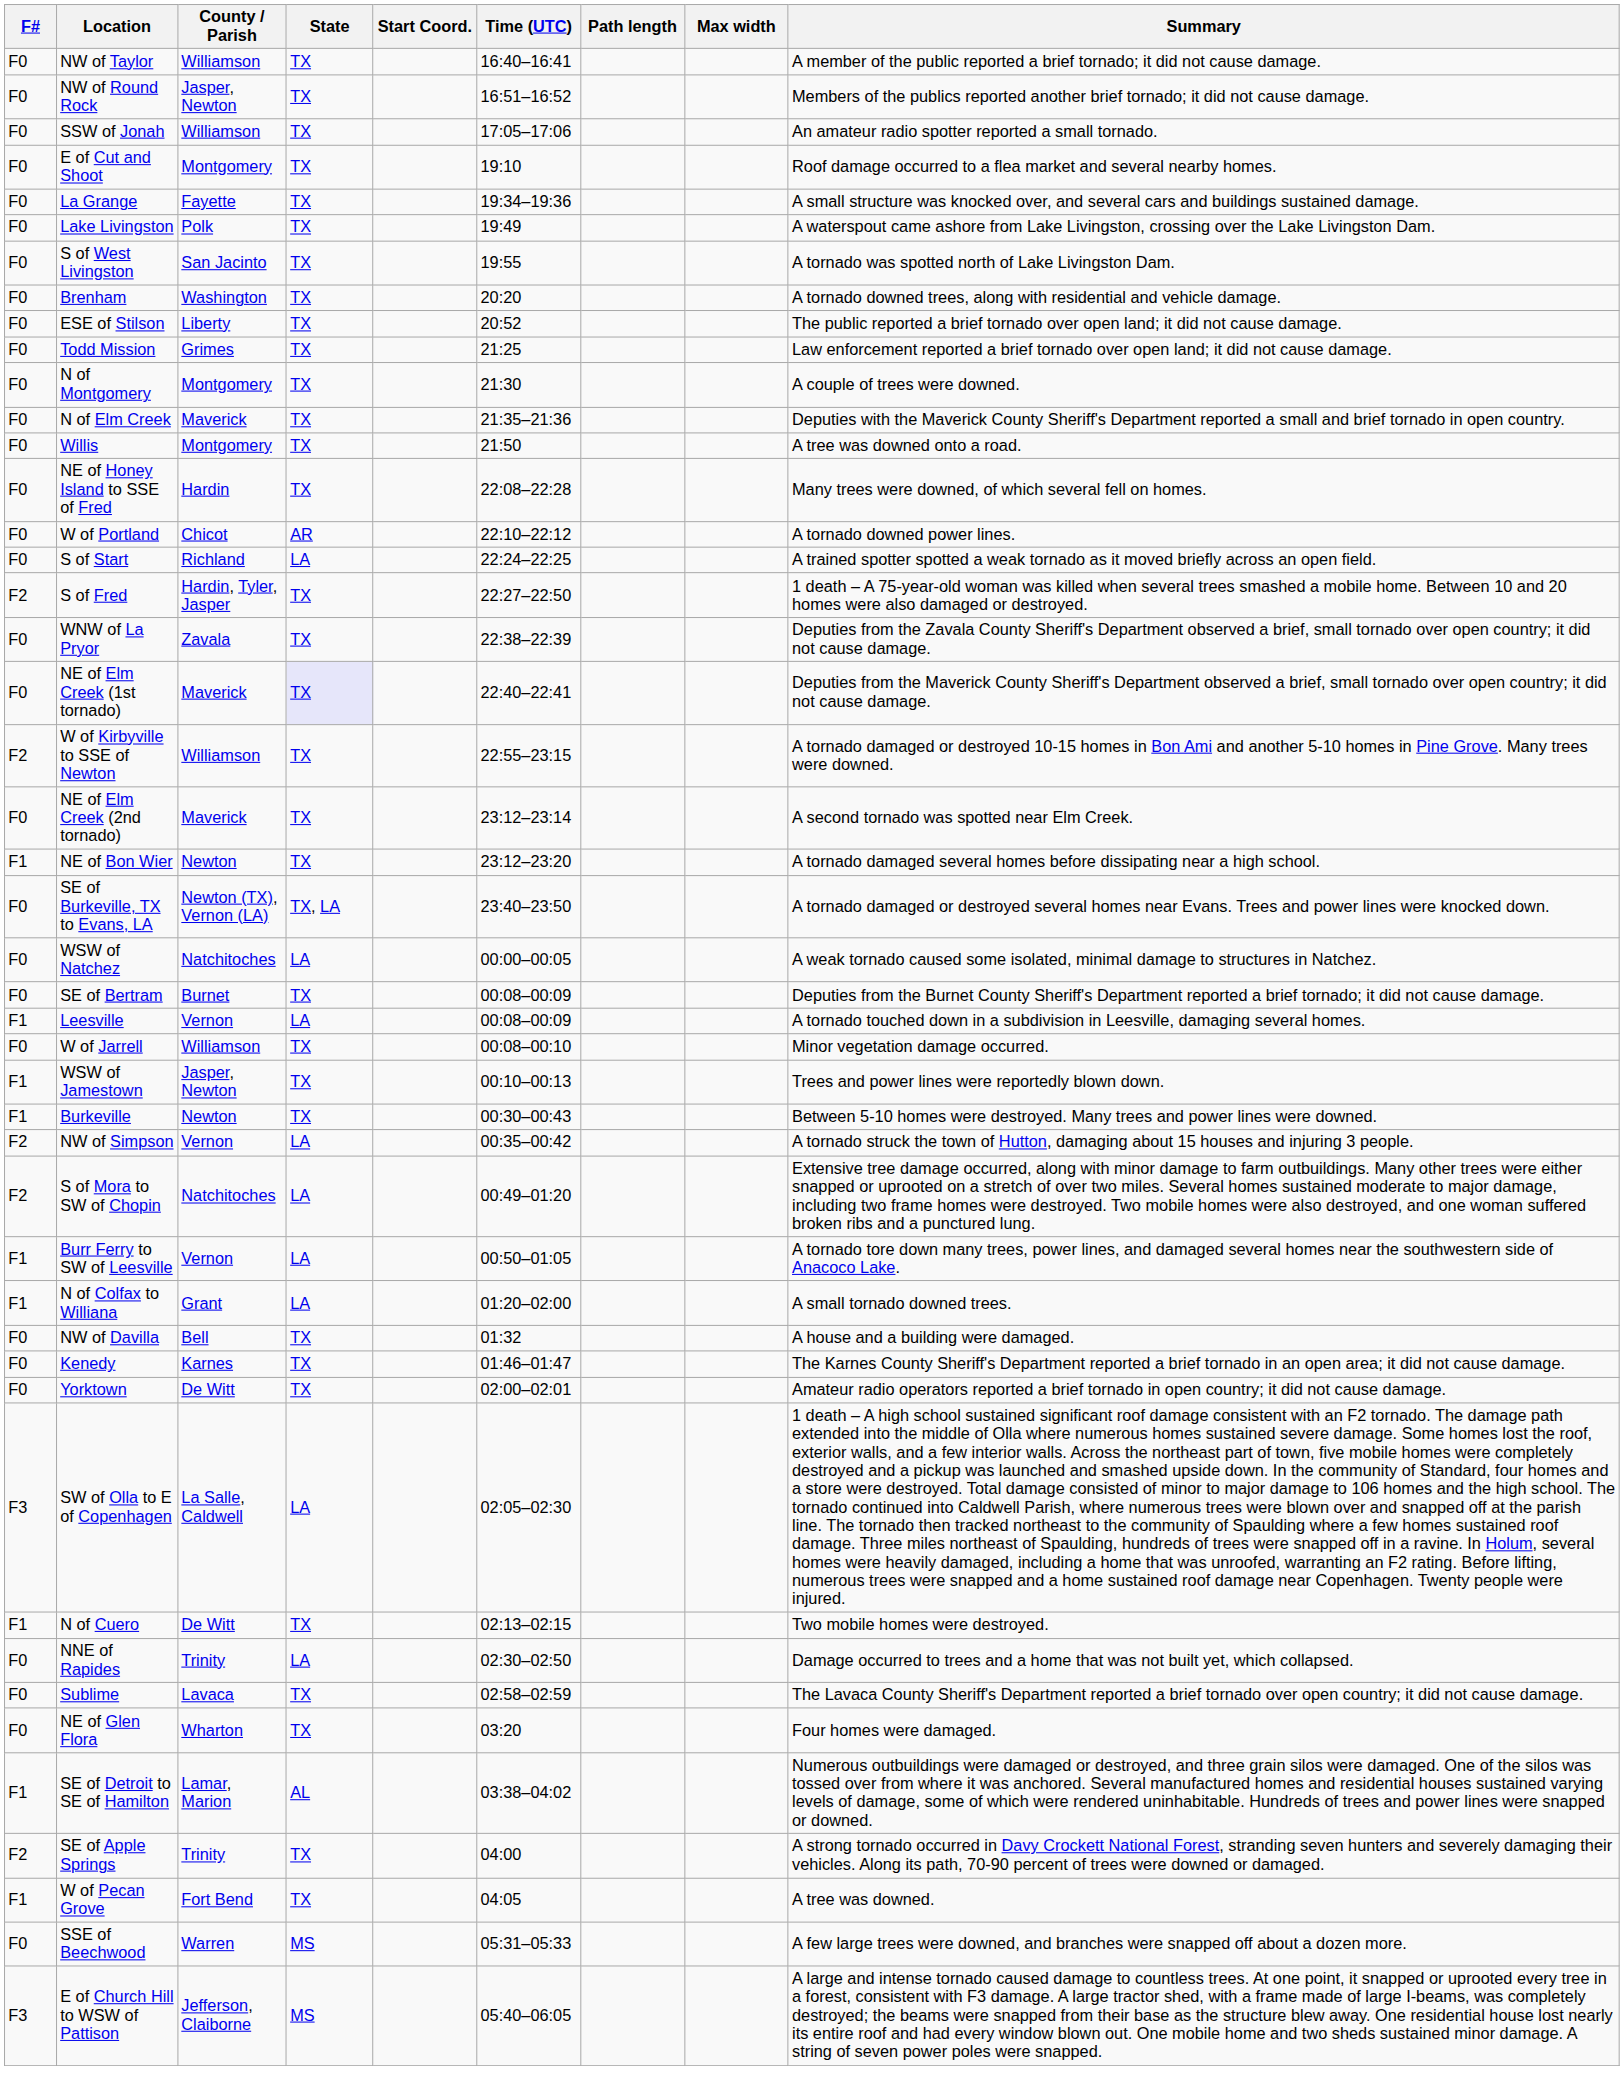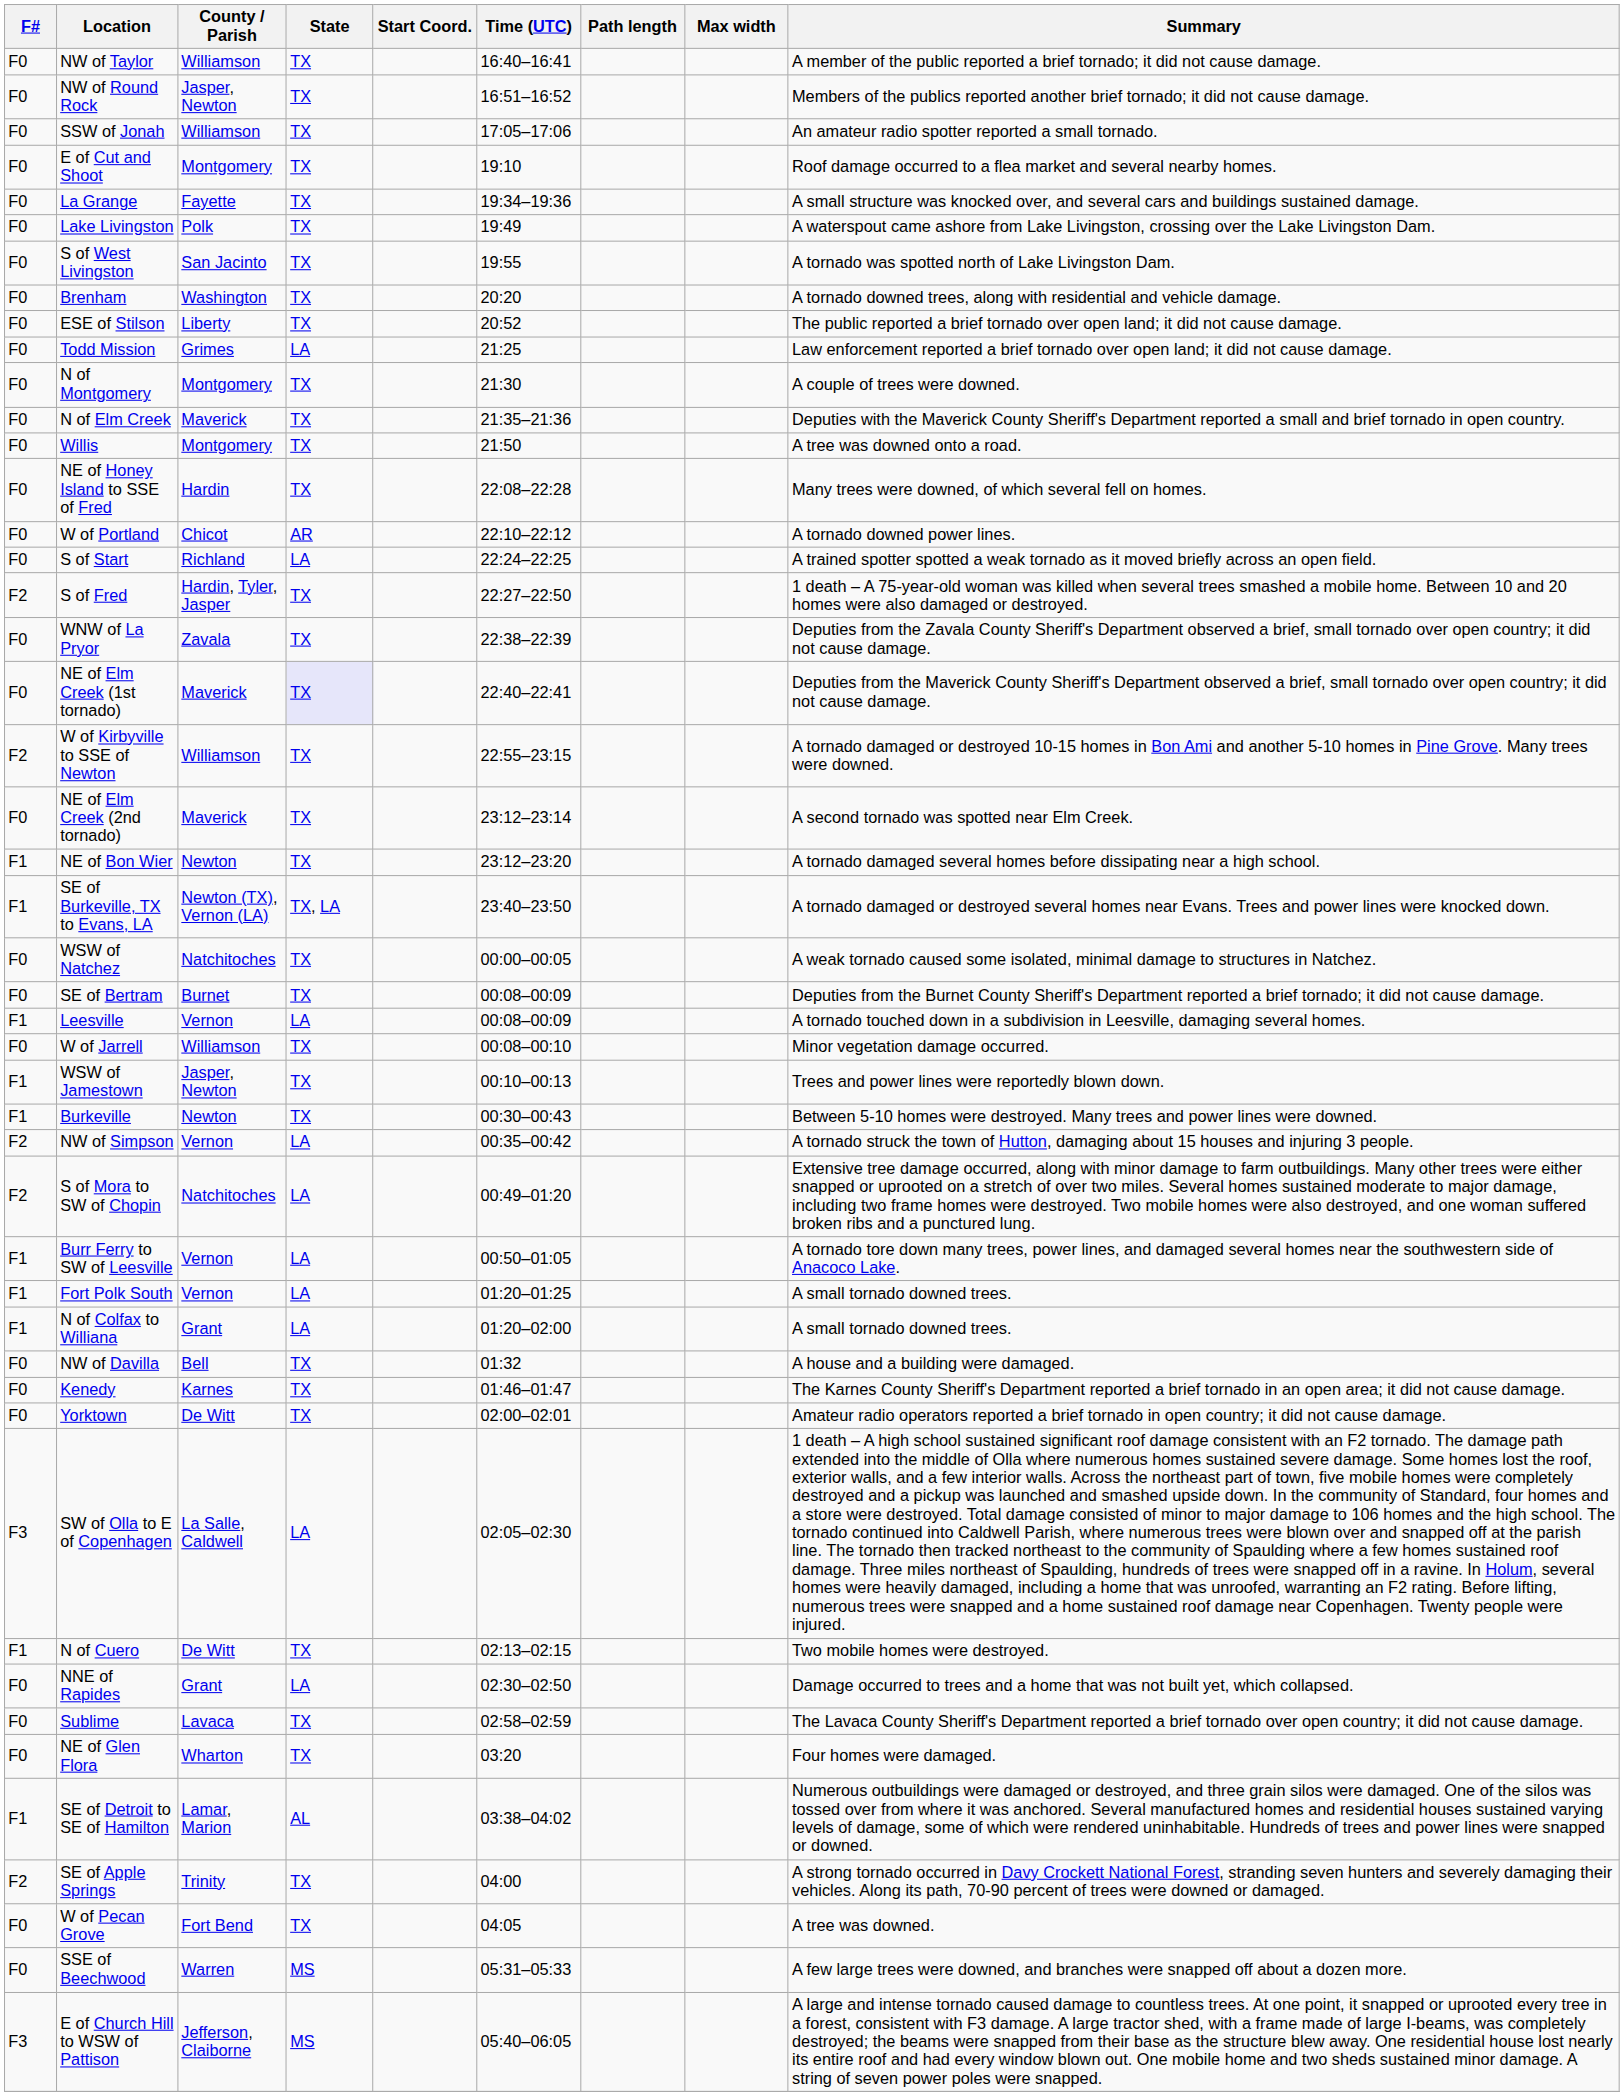(301, 349) TX -> (300, 349) LA
(18, 906) F0 -> (18, 906) F1
(300, 959) LA -> (301, 959) TX
+ row: (116, 1293)
(203, 1660) Trinity -> (202, 1686) Grant
(18, 1899) F1 -> (18, 1925) F0
